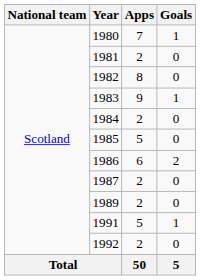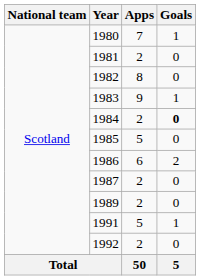(176, 118) normal -> (176, 118) bold
